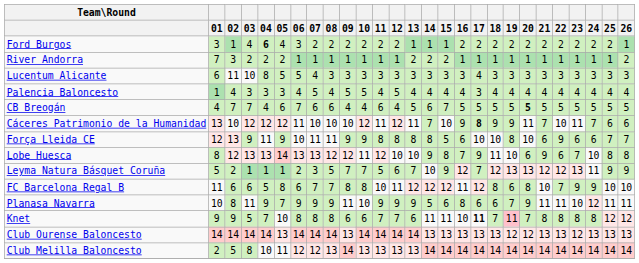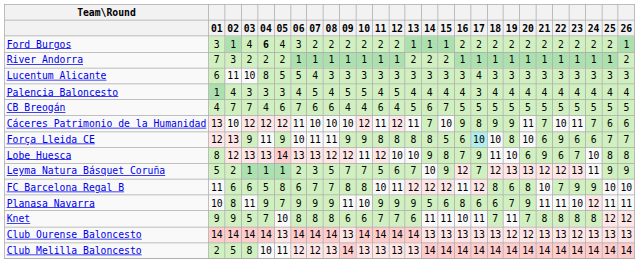(528, 108) bold -> (528, 108) normal
(479, 124) bold -> (479, 124) normal
(479, 139) no background -> (479, 139) paleturquoise background
(479, 219) bold -> (479, 219) normal
(512, 219) pink background -> (512, 219) no background
